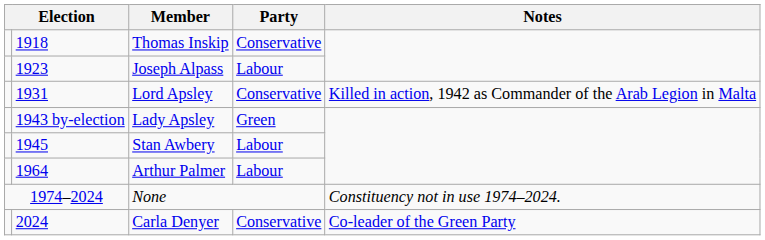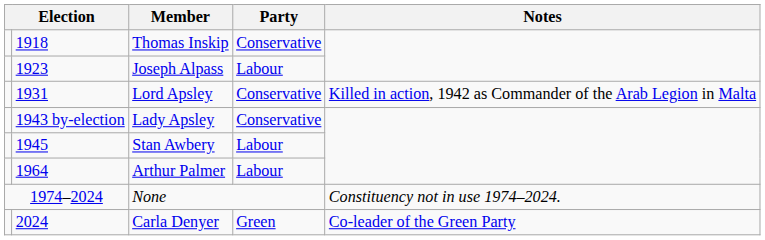(256, 119) Green -> (279, 119) Conservative
(279, 222) Conservative -> (256, 222) Green
